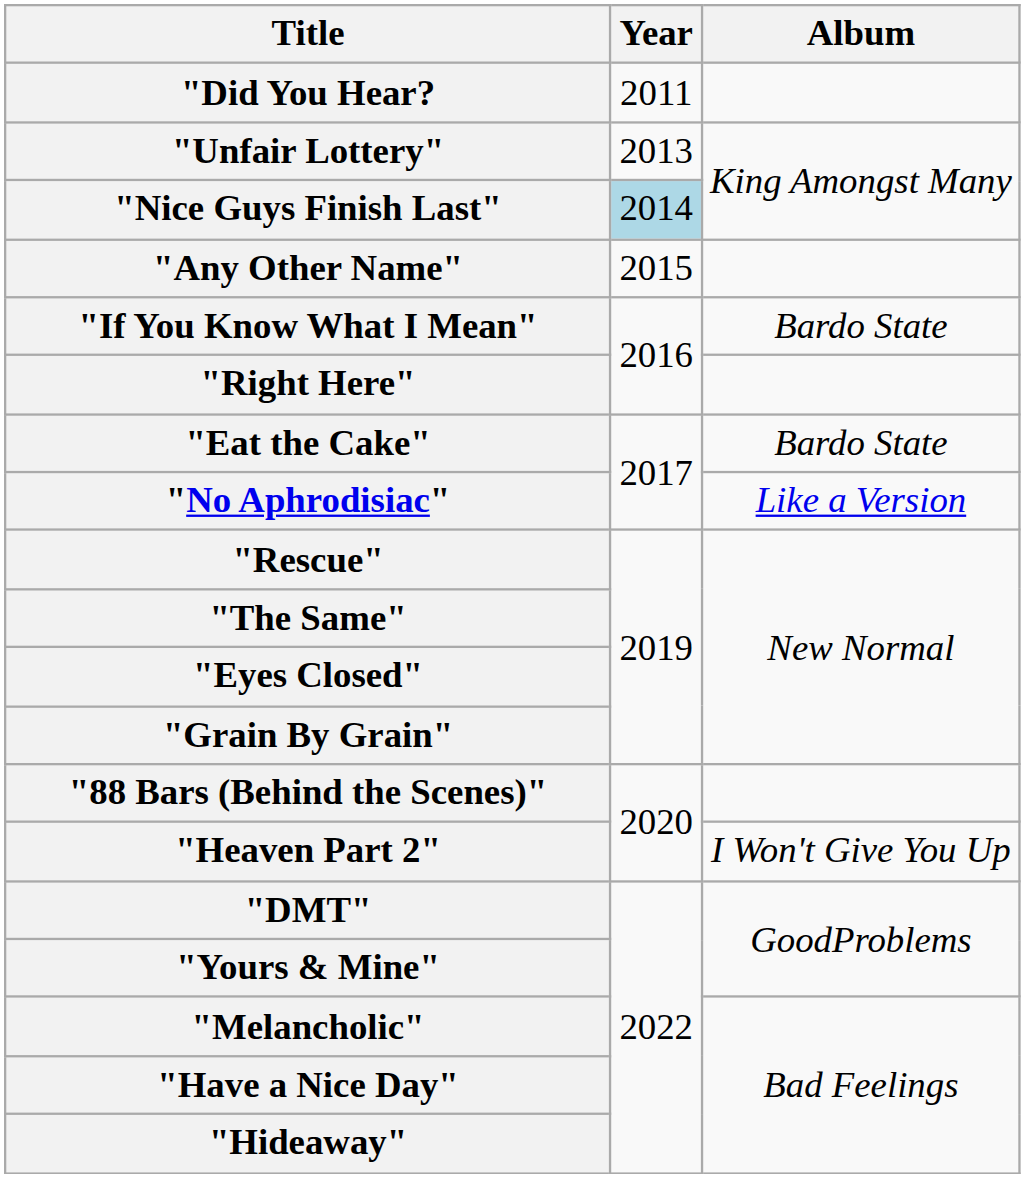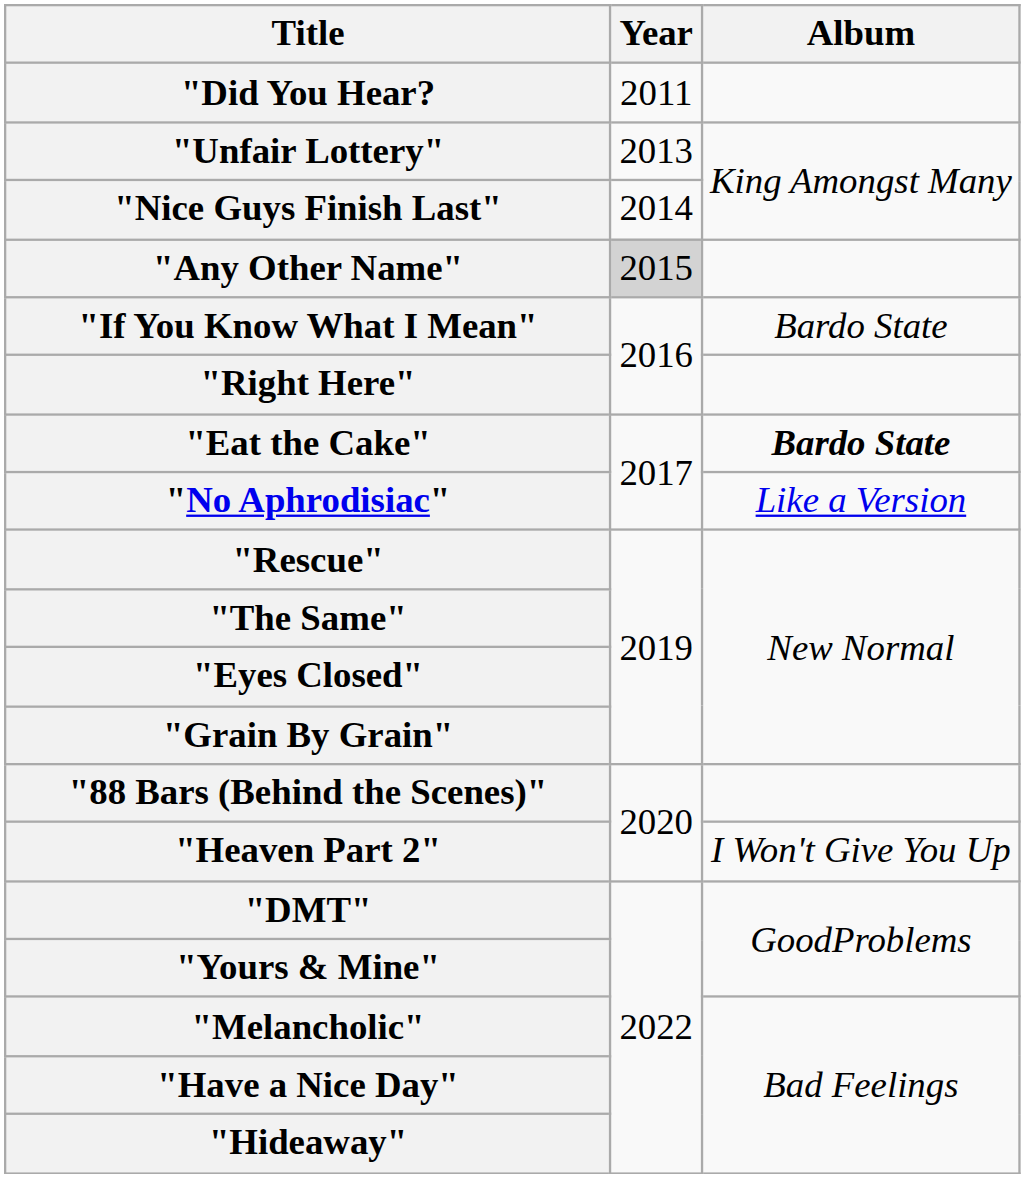(656, 208) lightblue background -> (656, 208) no background
(656, 267) no background -> (656, 267) lightgrey background
(861, 442) normal -> (861, 442) bold
